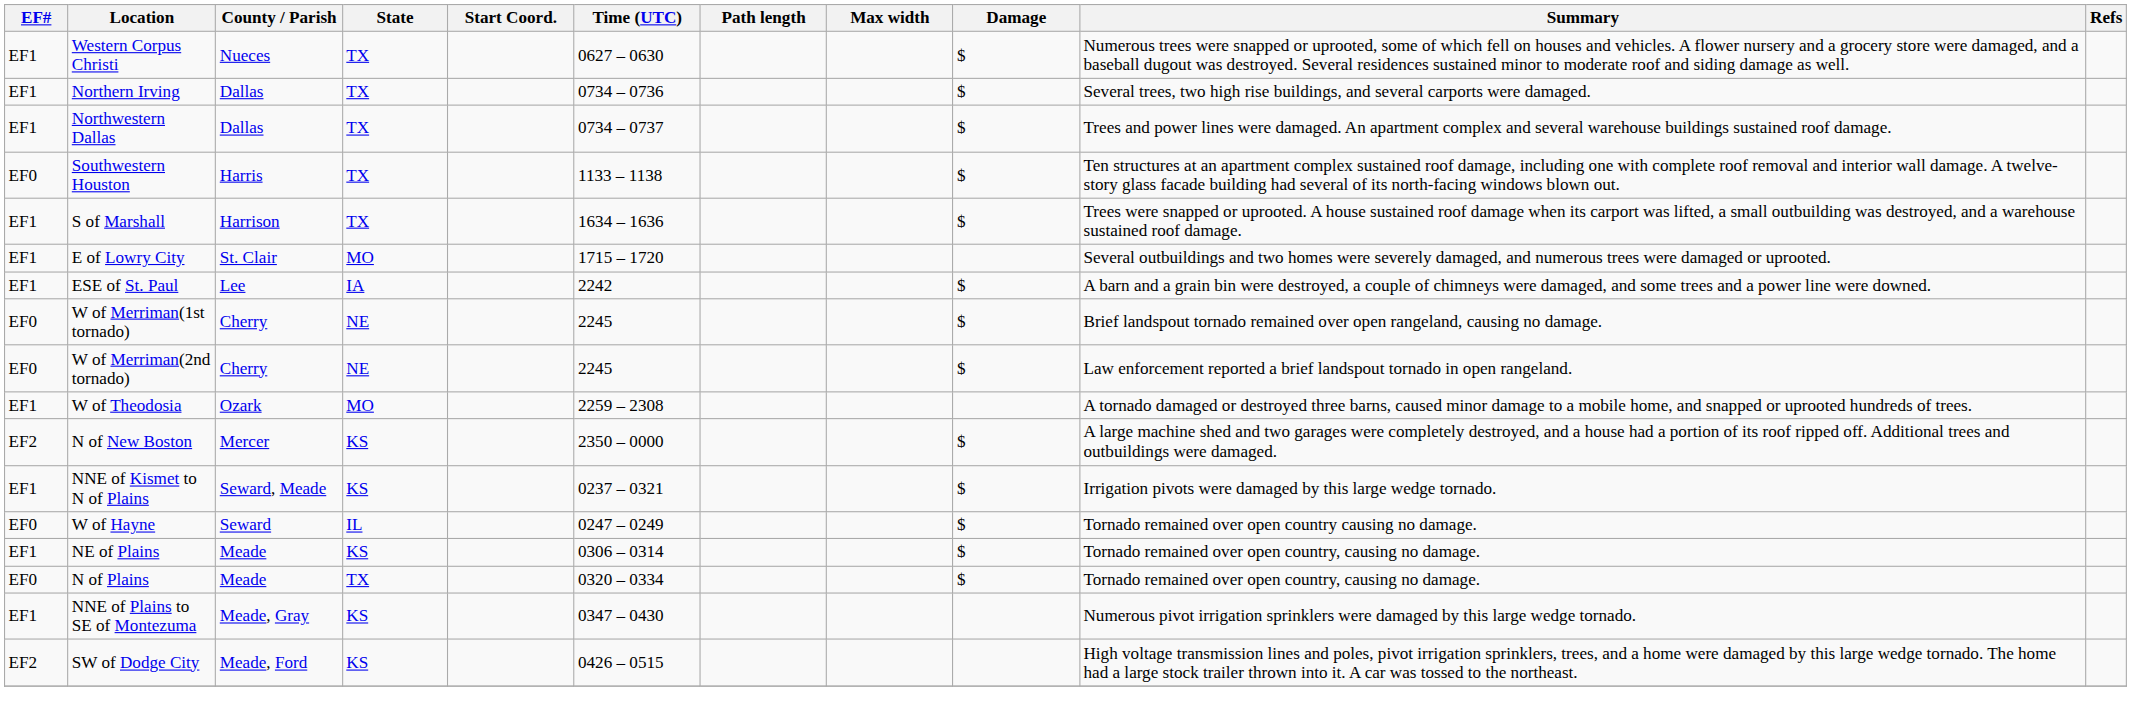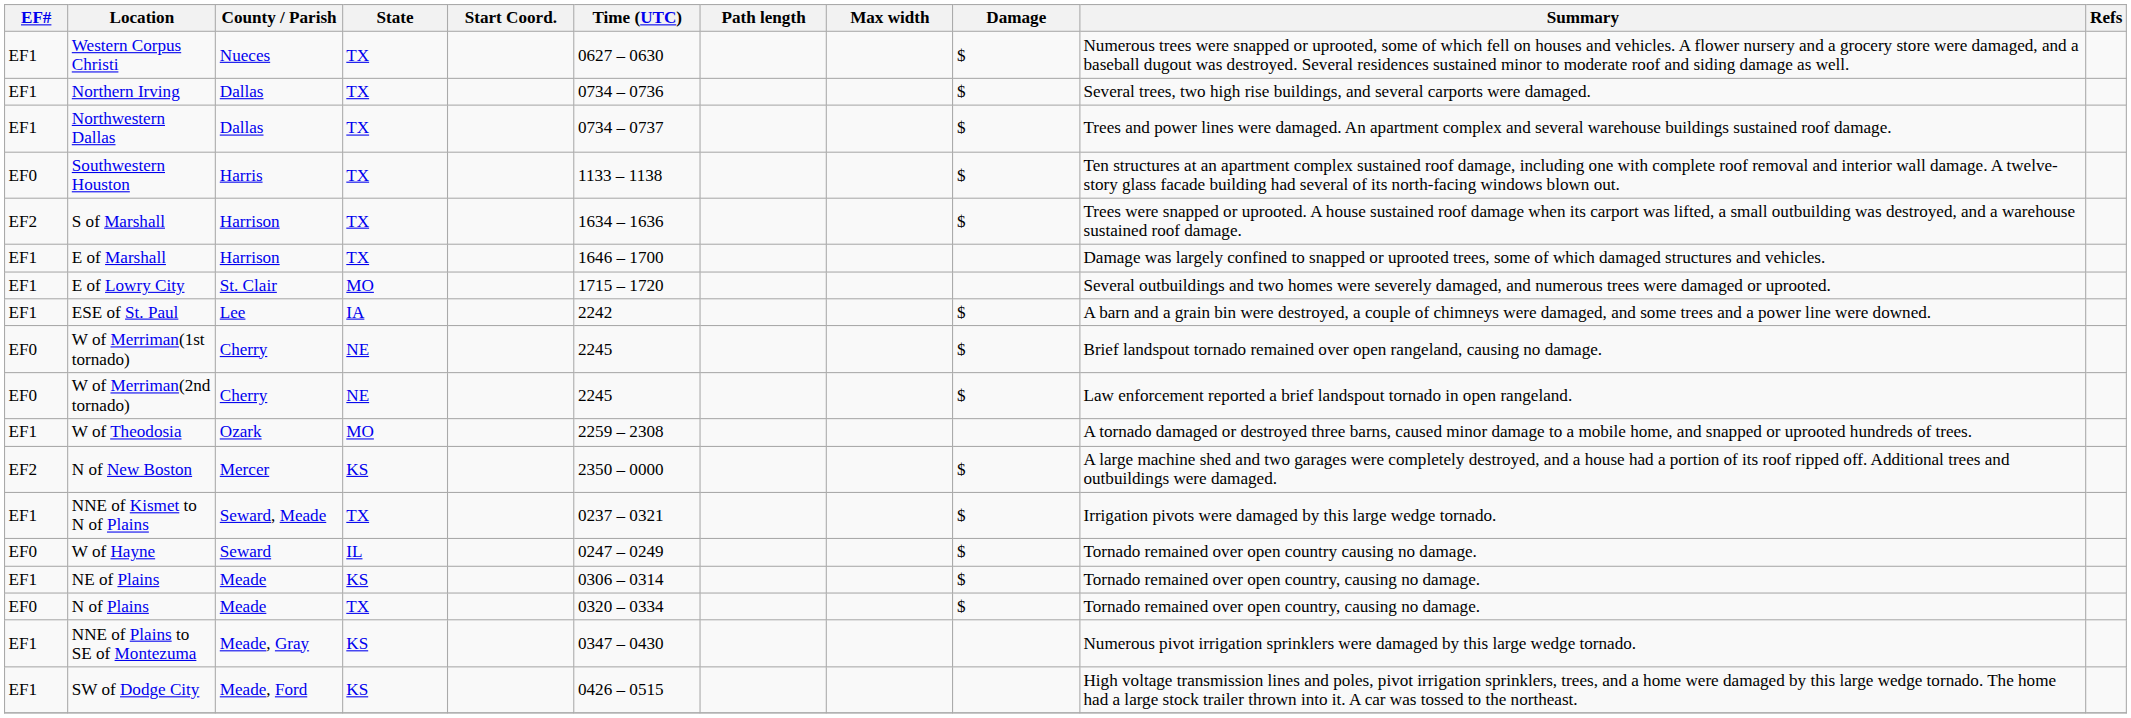(23, 221) EF1 -> (23, 221) EF2
+ row: (119, 258)
(357, 488) KS -> (358, 515) TX
(23, 662) EF2 -> (23, 689) EF1
